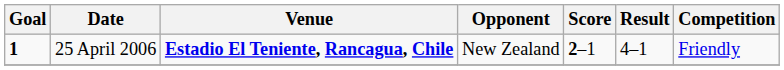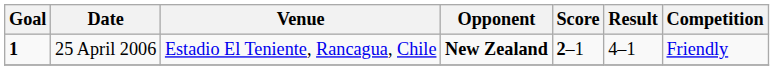(309, 49) bold -> (301, 49) normal
(511, 49) normal -> (496, 49) bold
